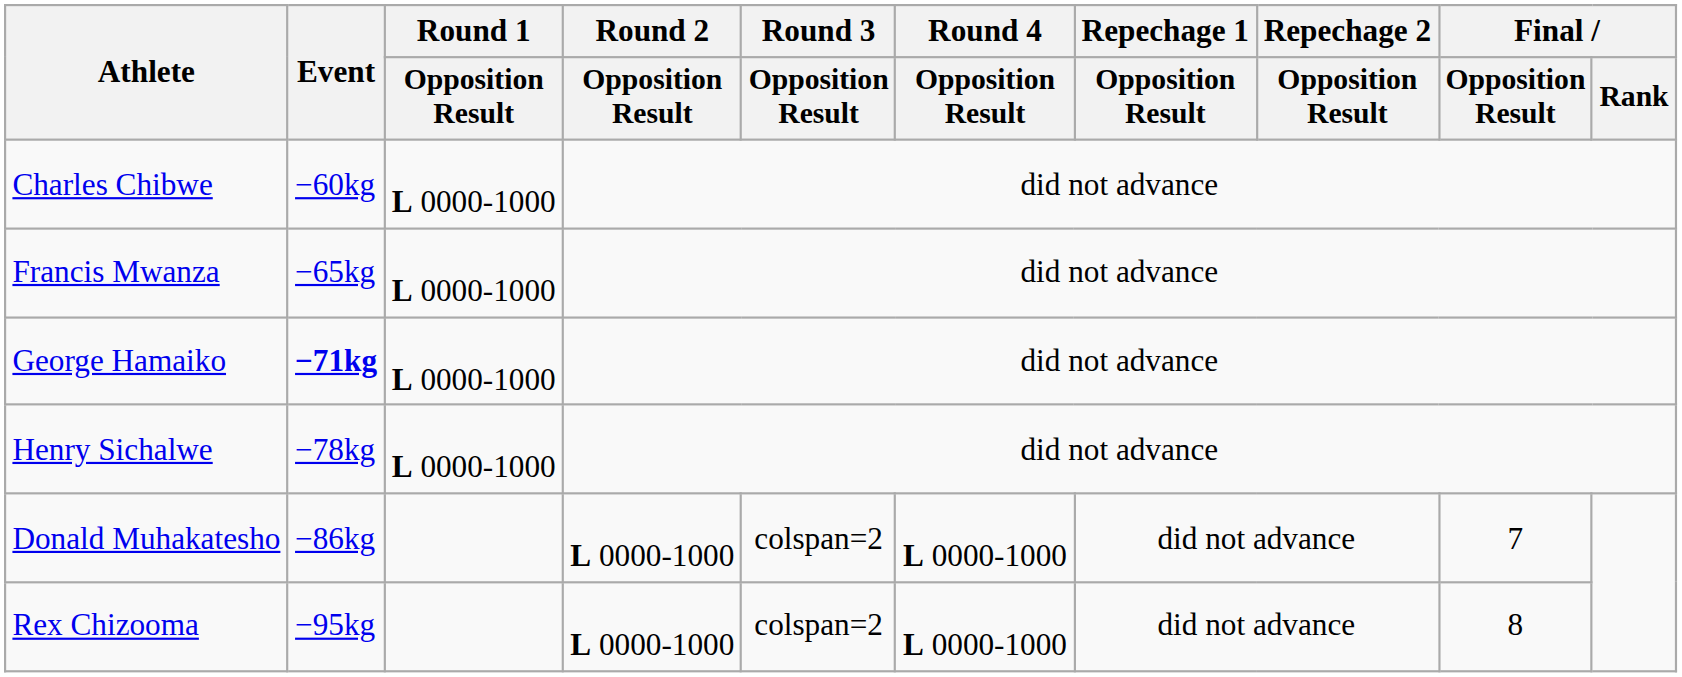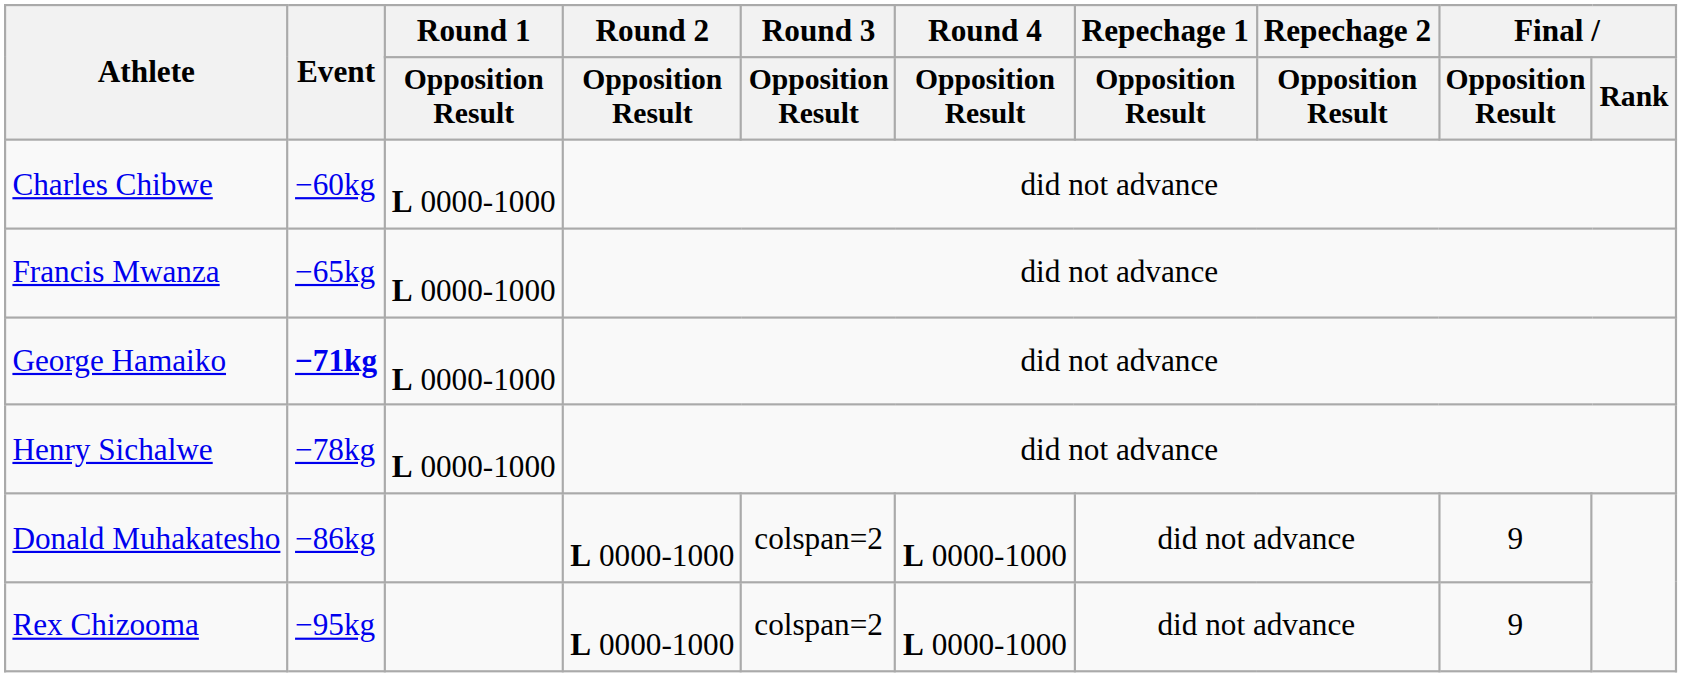(1515, 537) 7 -> (1515, 537) 9
(1515, 626) 8 -> (1515, 626) 9
